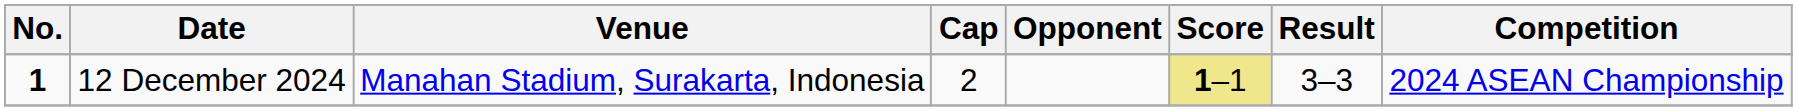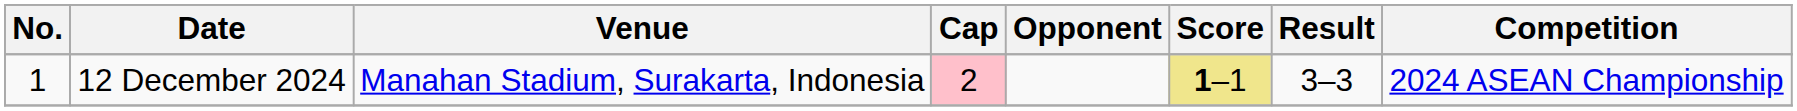(38, 79) bold -> (38, 79) normal
(969, 79) no background -> (969, 79) pink background
